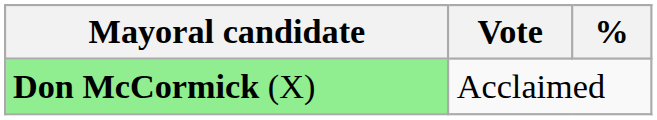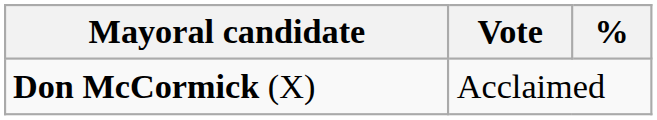(164, 85) lightgreen background -> (164, 85) no background
